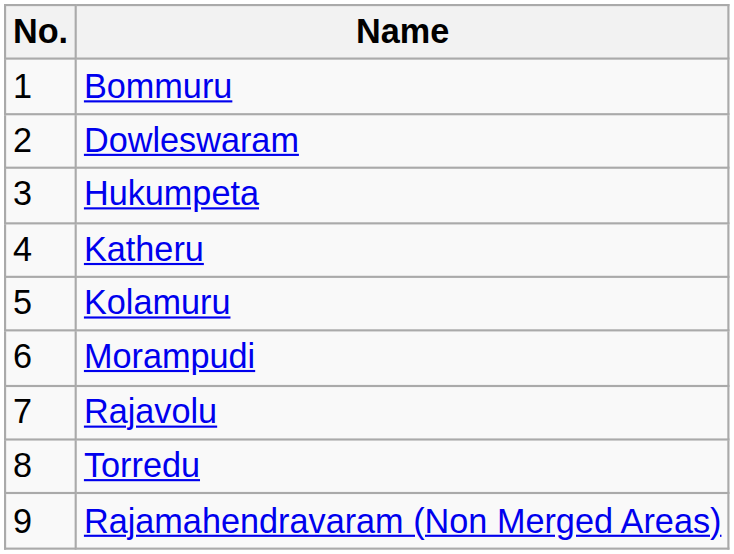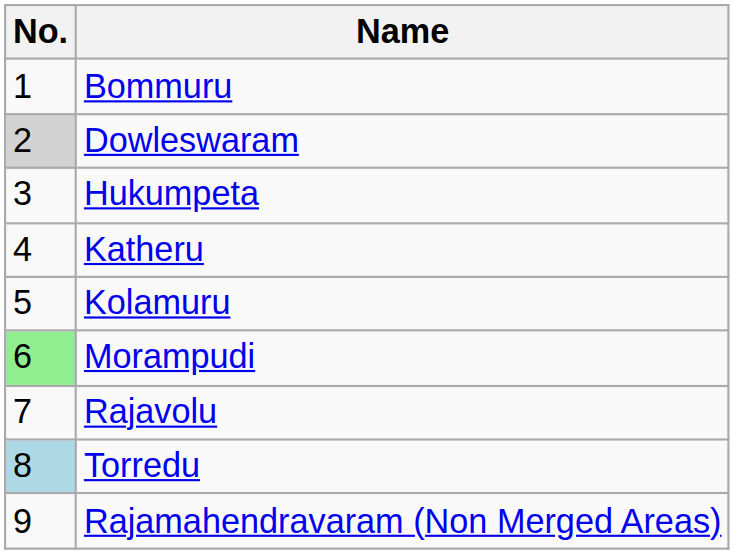(22, 140) no background -> (22, 140) lightgrey background
(22, 357) no background -> (22, 357) lightgreen background
(22, 466) no background -> (22, 466) lightblue background
